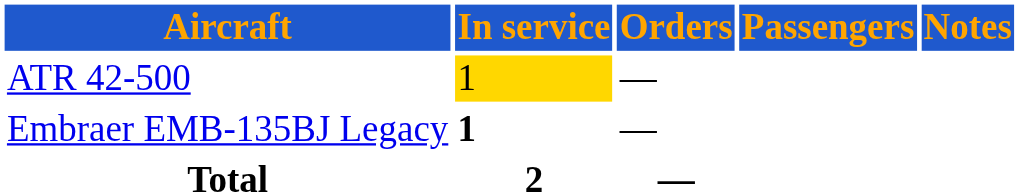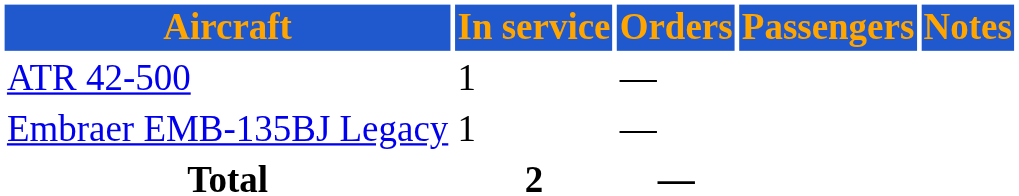(467, 77) gold background -> (467, 77) no background
(467, 128) bold -> (467, 128) normal
